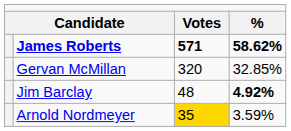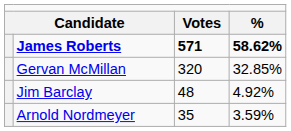(253, 92) bold -> (253, 92) normal
(186, 115) gold background -> (186, 115) no background
